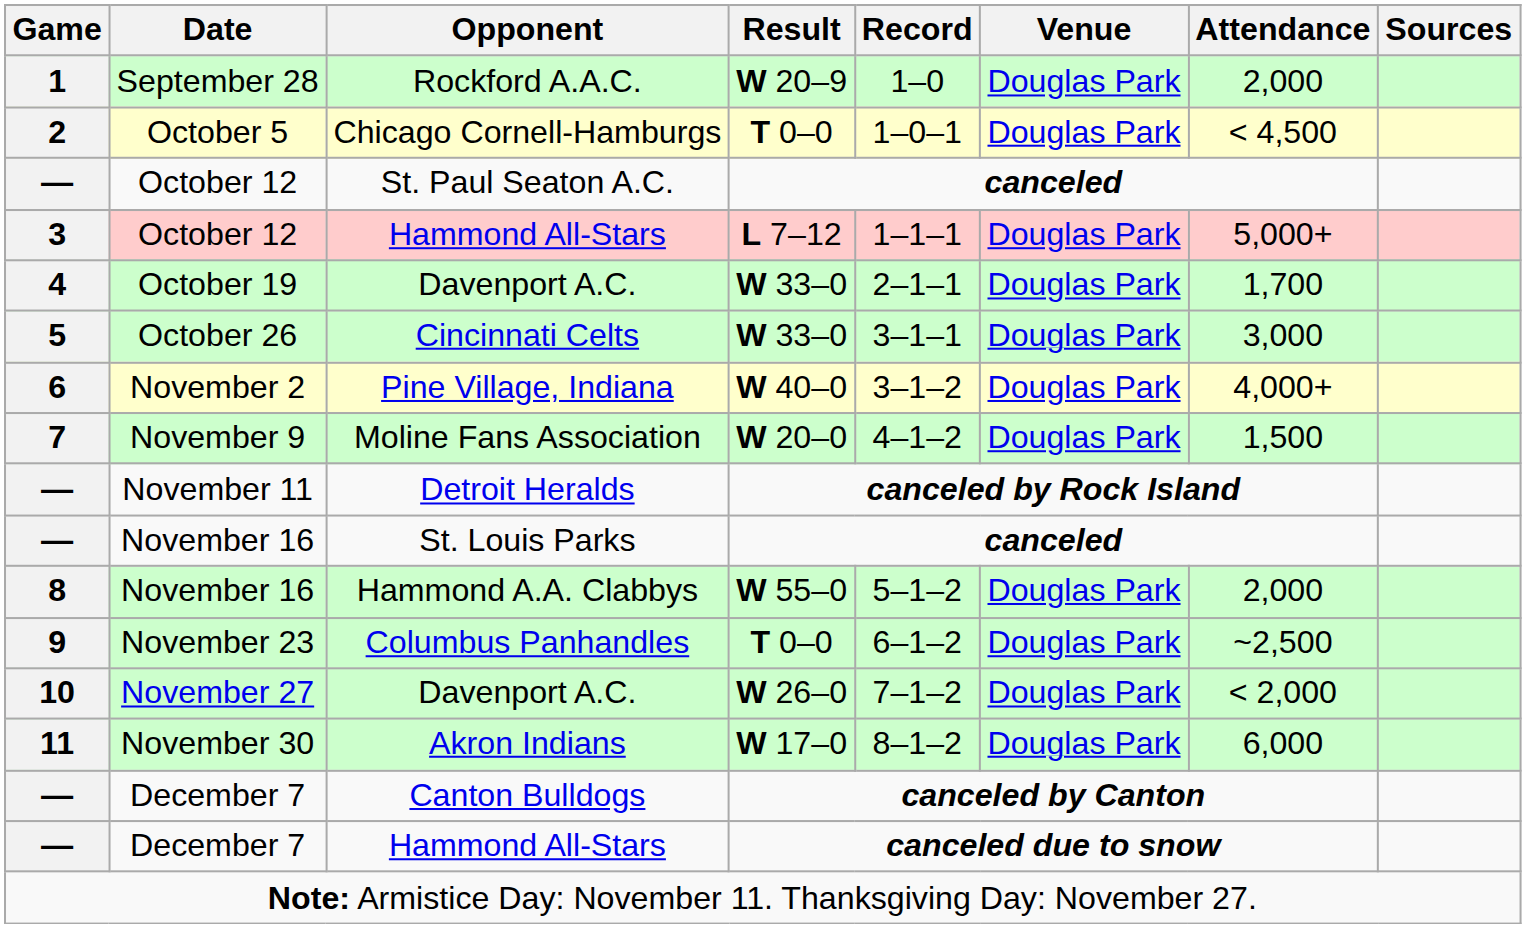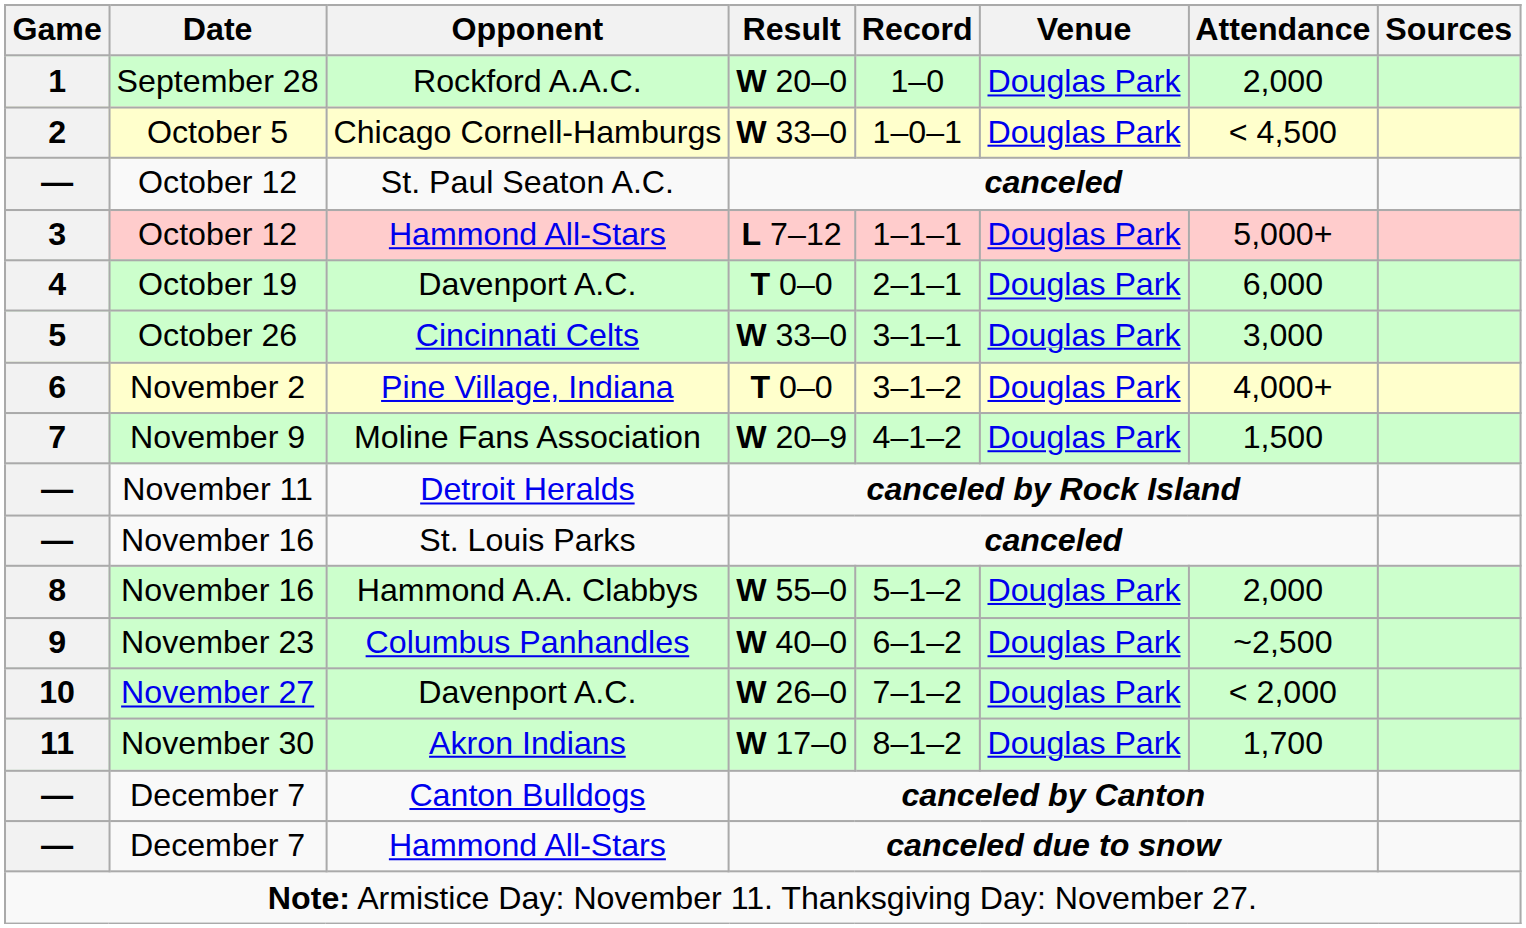(792, 81) W 20–9 -> (792, 81) W 20–0
(792, 132) T 0–0 -> (792, 132) W 33–0
(792, 285) W 33–0 -> (792, 285) T 0–0
(1283, 285) 1,700 -> (1283, 285) 6,000
(792, 387) W 40–0 -> (792, 387) T 0–0
(792, 438) W 20–0 -> (792, 438) W 20–9
(792, 642) T 0–0 -> (792, 642) W 40–0
(1283, 744) 6,000 -> (1283, 744) 1,700
